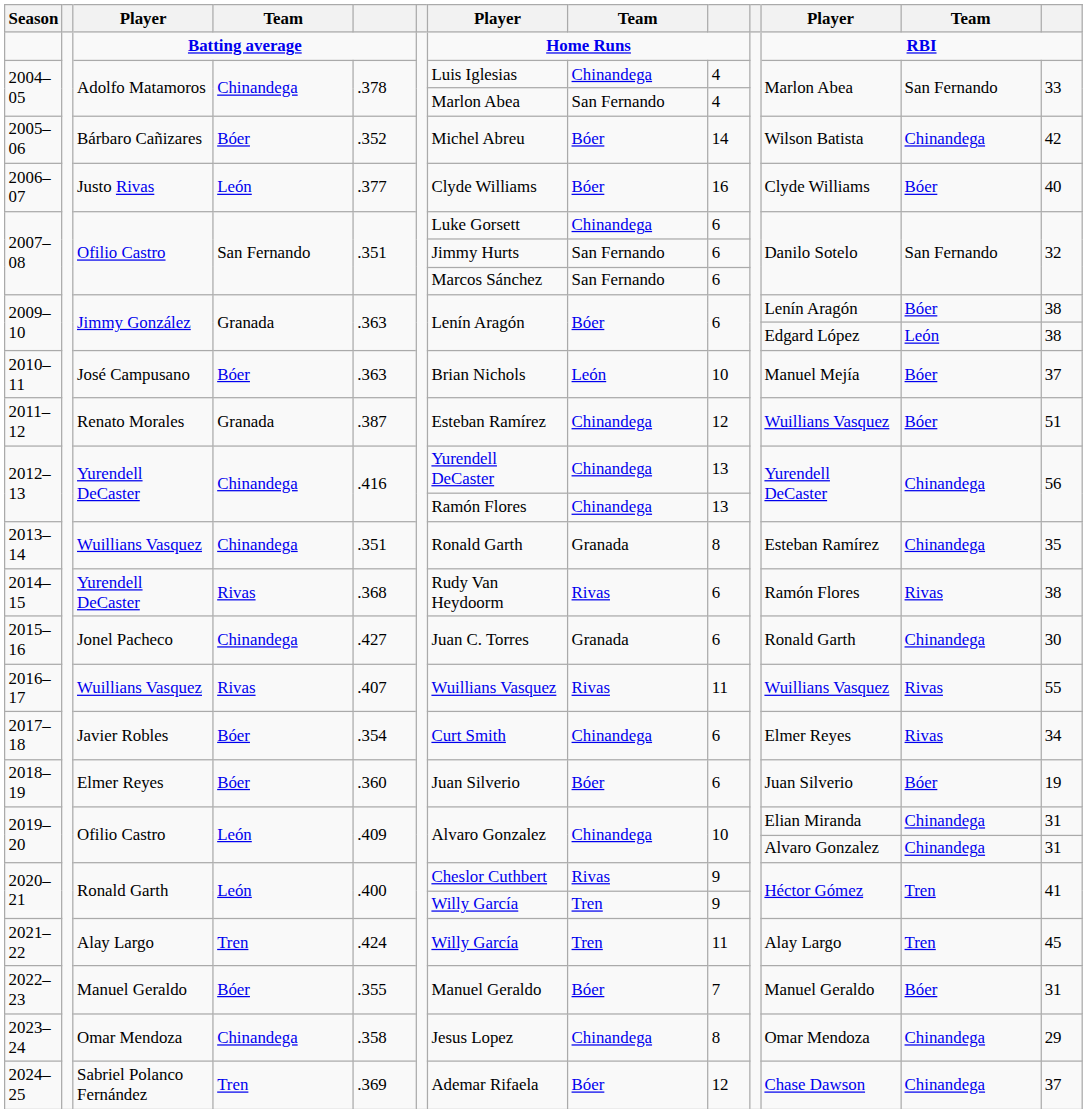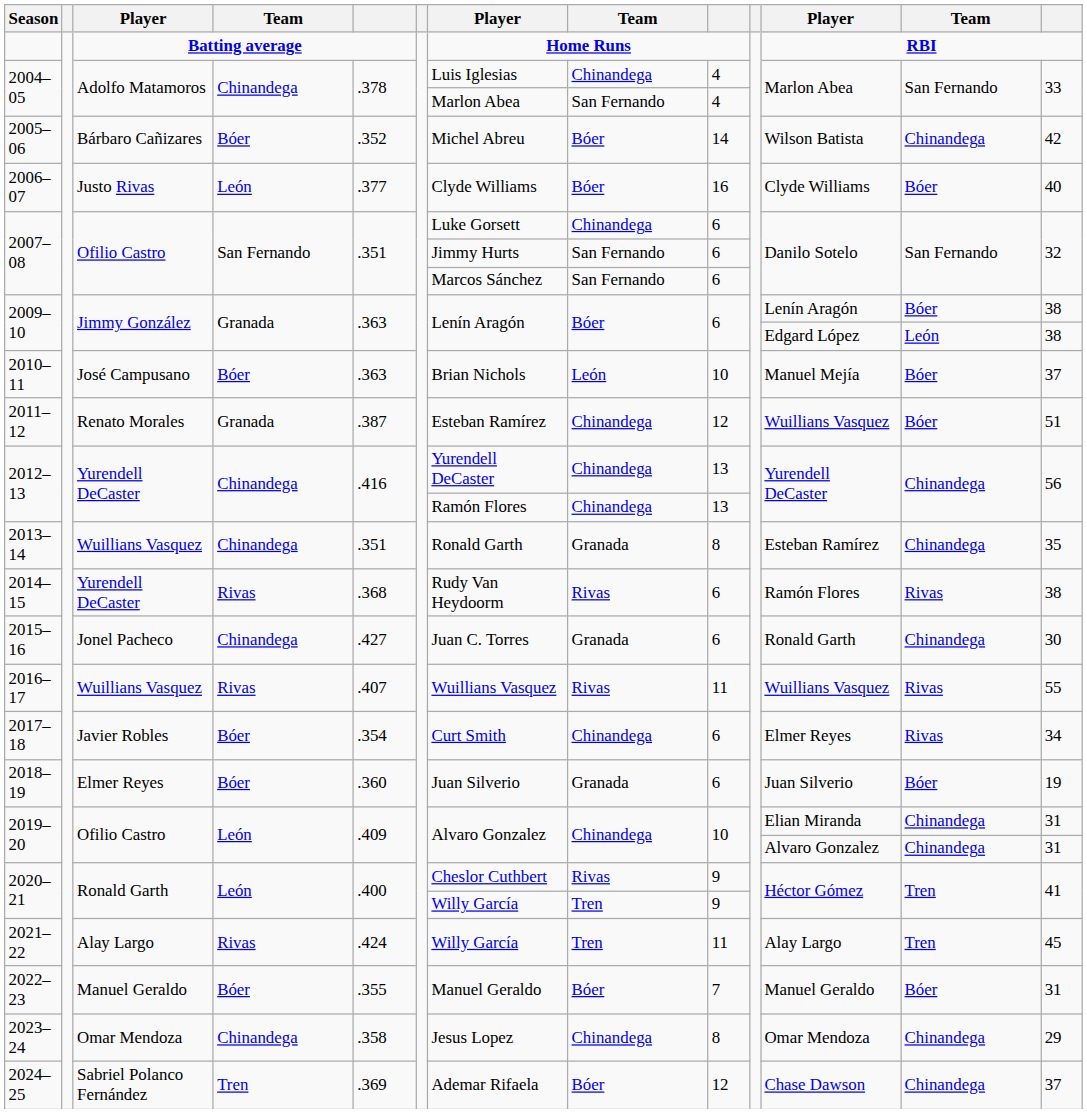(588, 782) Bóer -> (600, 782) Granada
(233, 941) Tren -> (236, 941) Rivas
